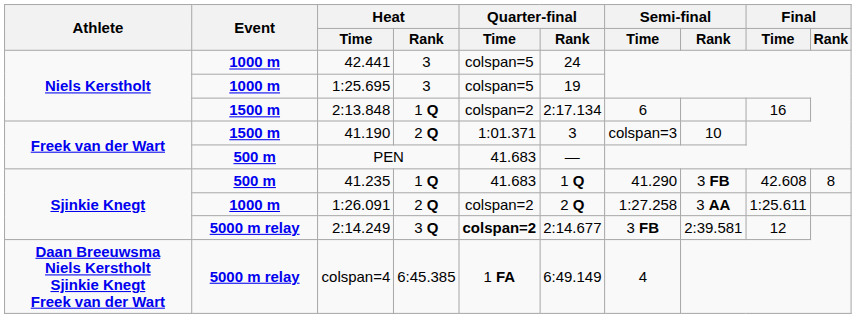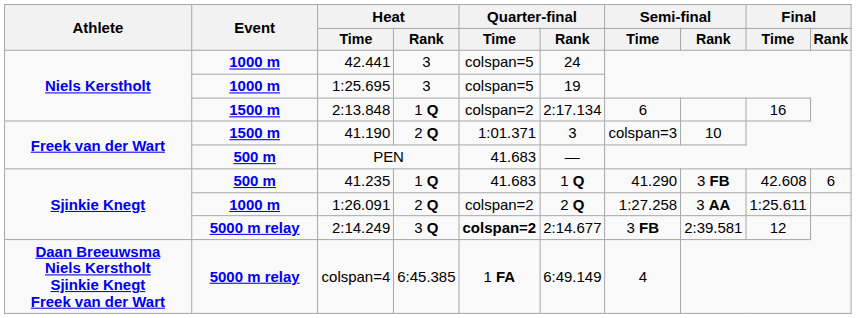(831, 181) 8 -> (831, 181) 6
